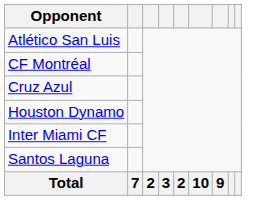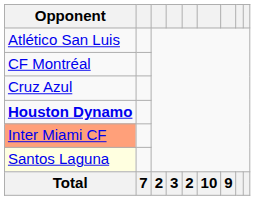(66, 111) normal -> (70, 111) bold
(57, 135) no background -> (57, 135) lightsalmon background
(59, 159) no background -> (59, 159) lightyellow background
